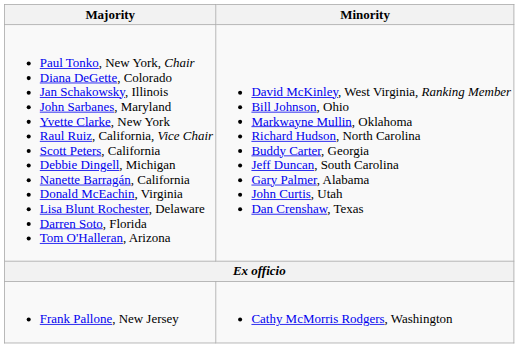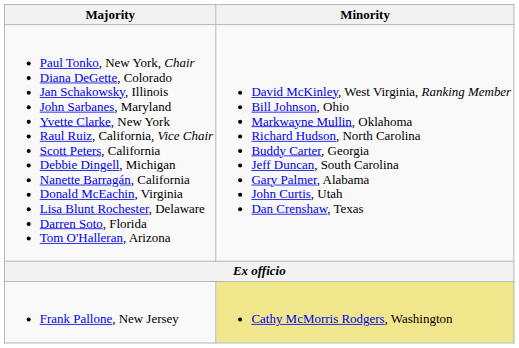(365, 319) no background -> (365, 319) khaki background
